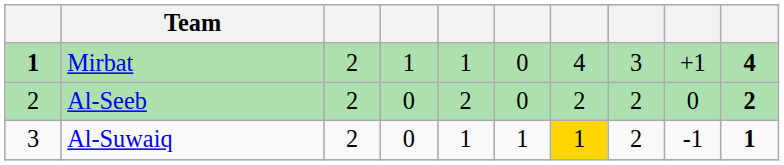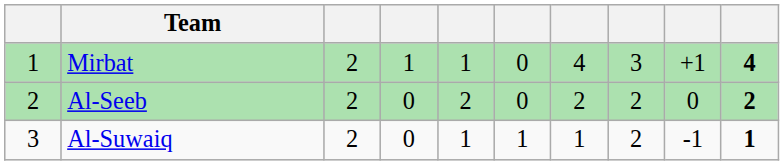(33, 62) bold -> (33, 62) normal
(579, 139) gold background -> (579, 139) no background
